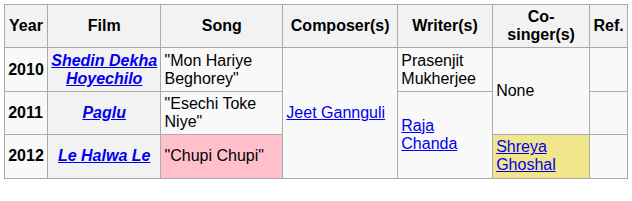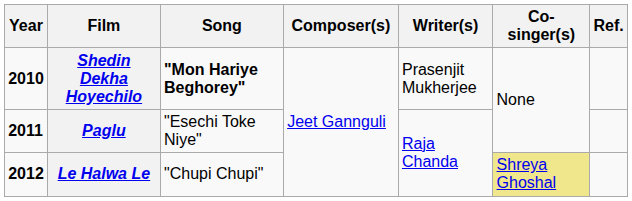(208, 69) normal -> (211, 78) bold
(214, 156) pink background -> (214, 174) no background
